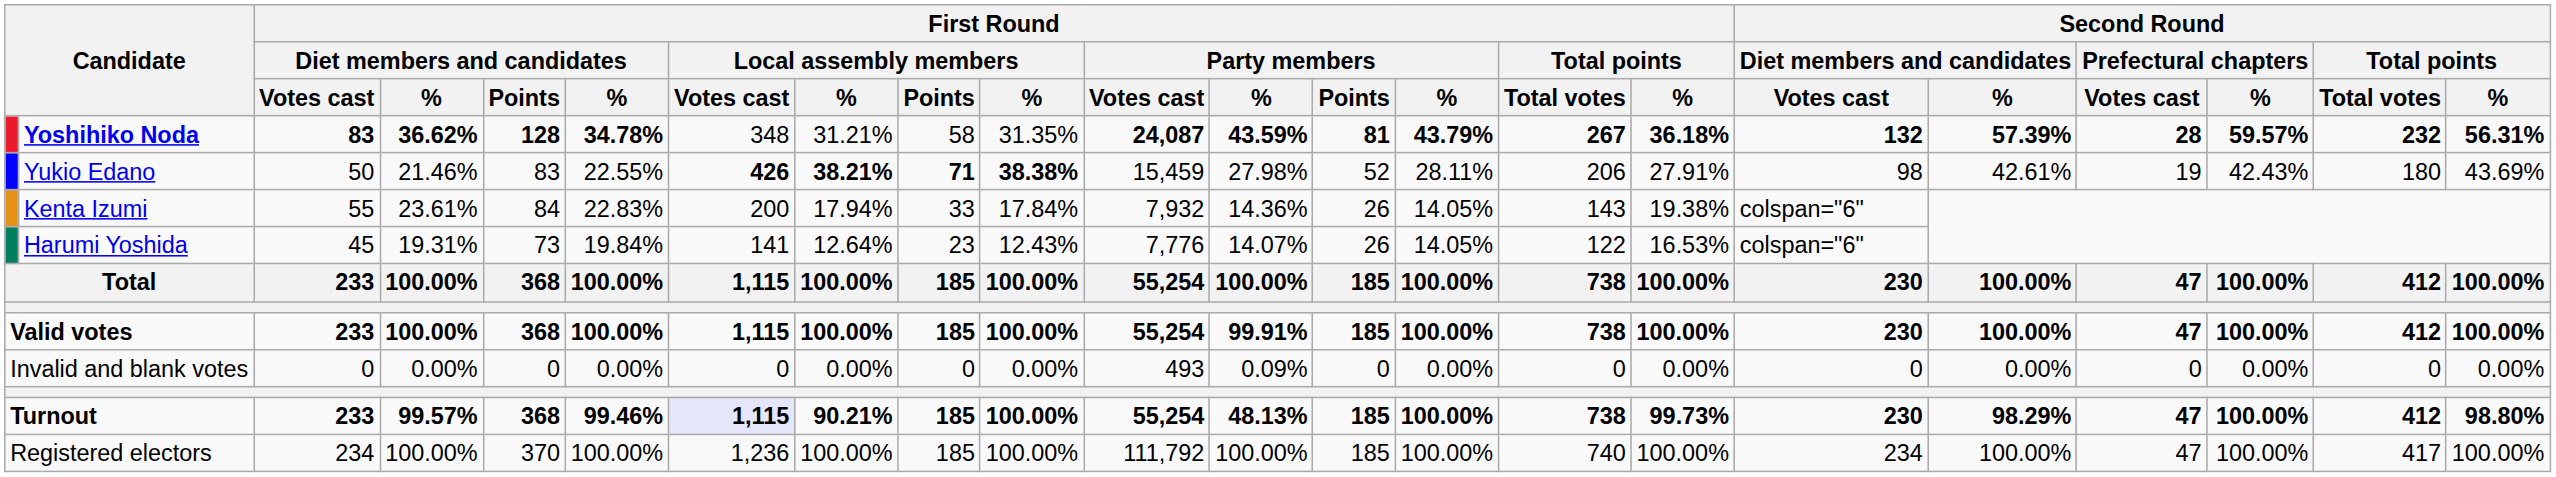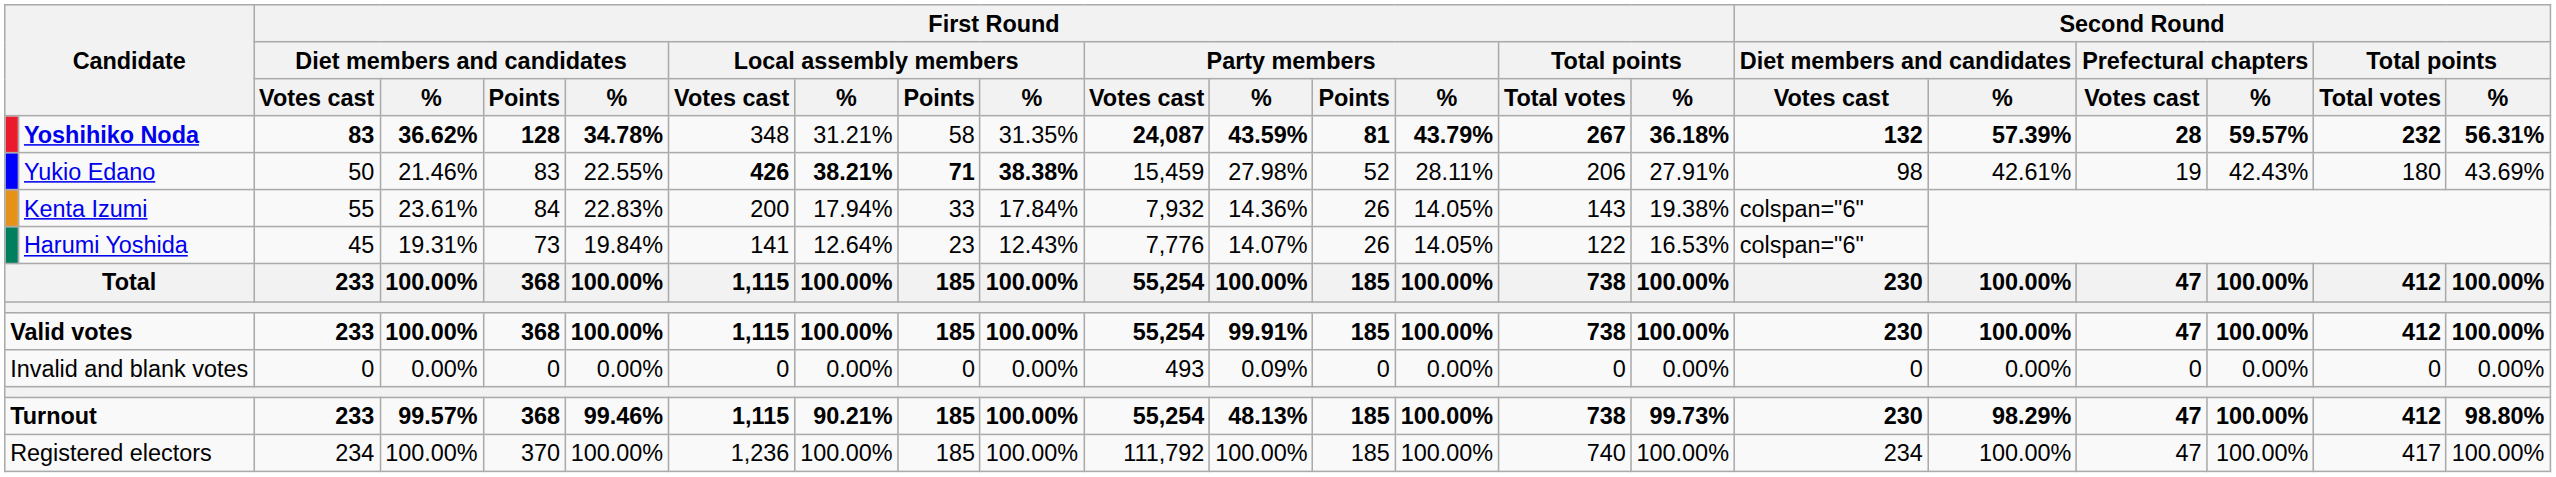(761, 416) lavender background -> (761, 416) no background
